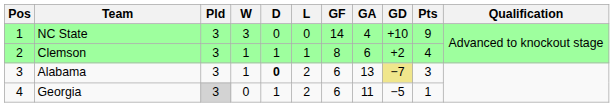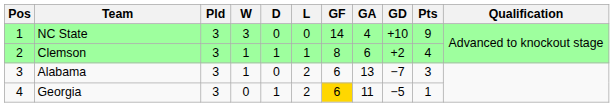(276, 72) bold -> (276, 72) normal
(398, 72) khaki background -> (398, 72) no background
(216, 92) lightgrey background -> (216, 92) no background
(337, 92) no background -> (337, 92) gold background
